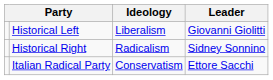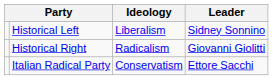(226, 30) Giovanni Giolitti -> (227, 30) Sidney Sonnino
(227, 48) Sidney Sonnino -> (226, 48) Giovanni Giolitti
